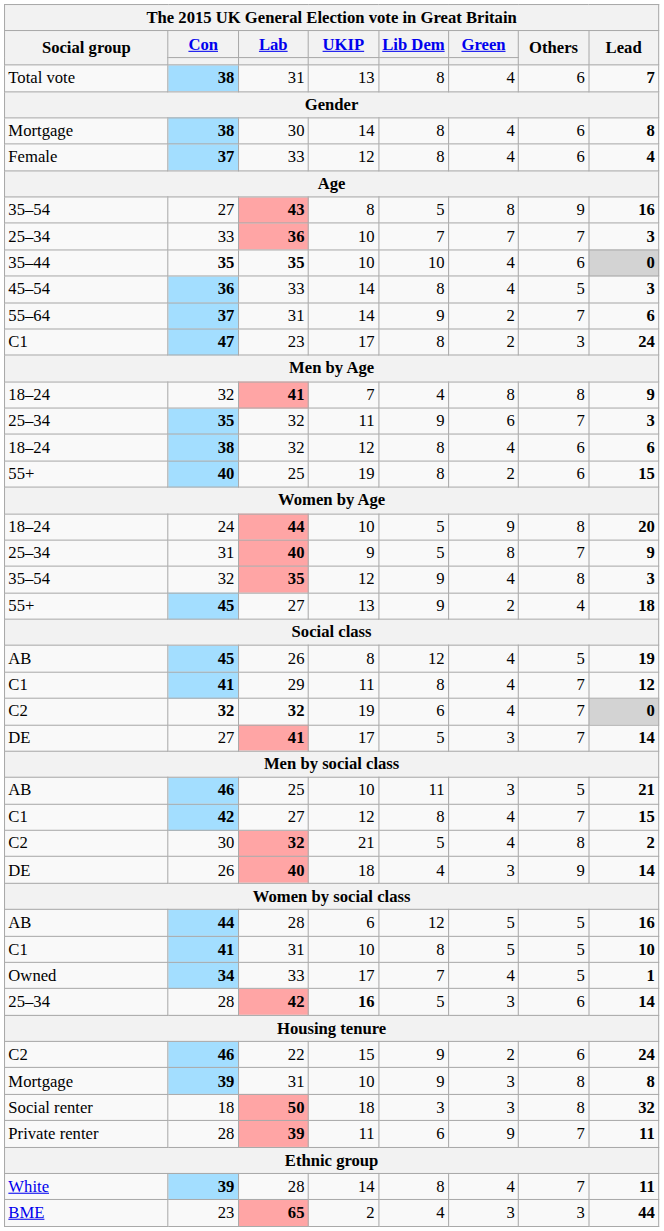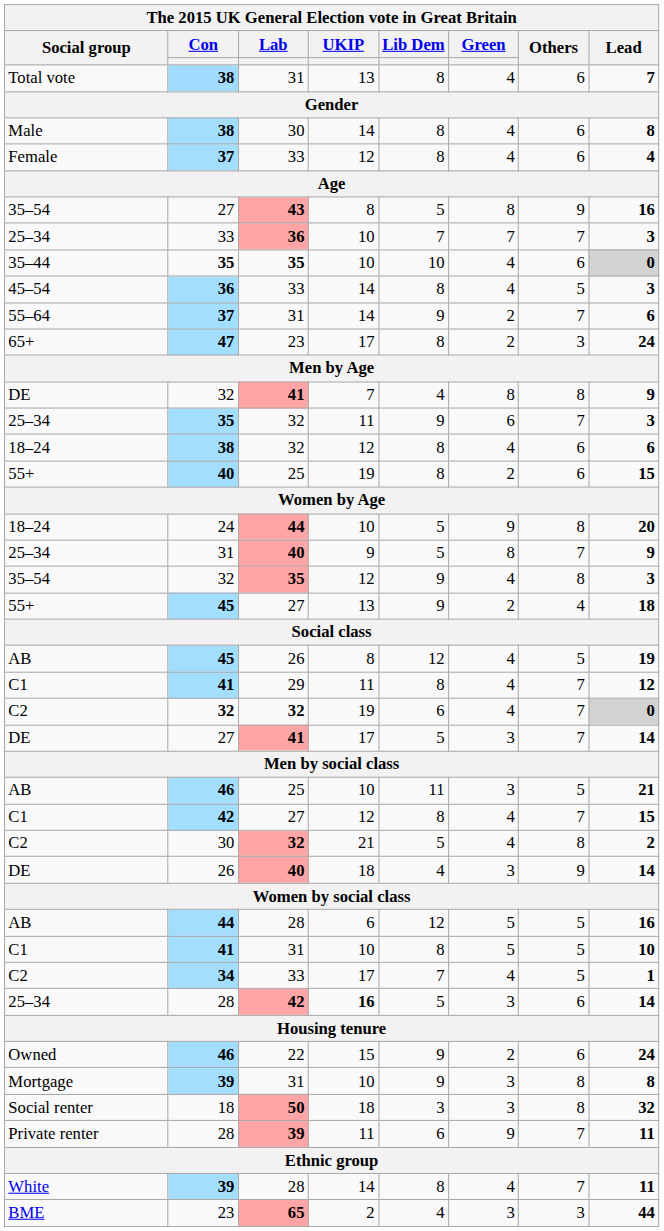(41, 130) Mortgage -> (25, 130) Male
(18, 342) C1 -> (21, 342) 65+
(29, 394) 18–24 -> (19, 394) DE
(32, 975) Owned -> (18, 975) C2
(18, 1054) C2 -> (32, 1054) Owned
